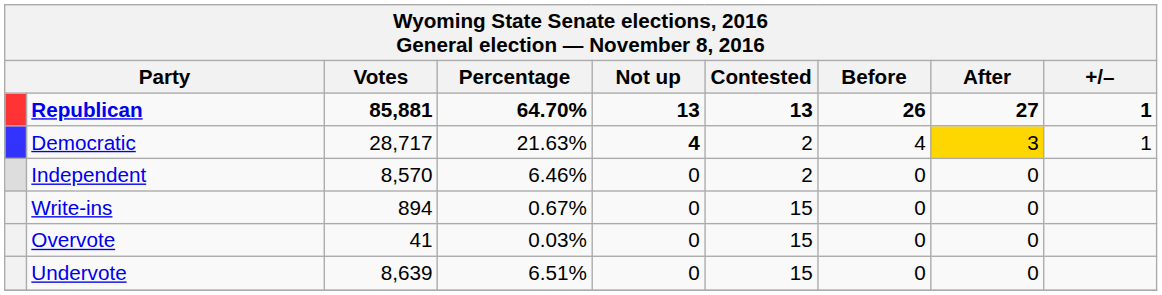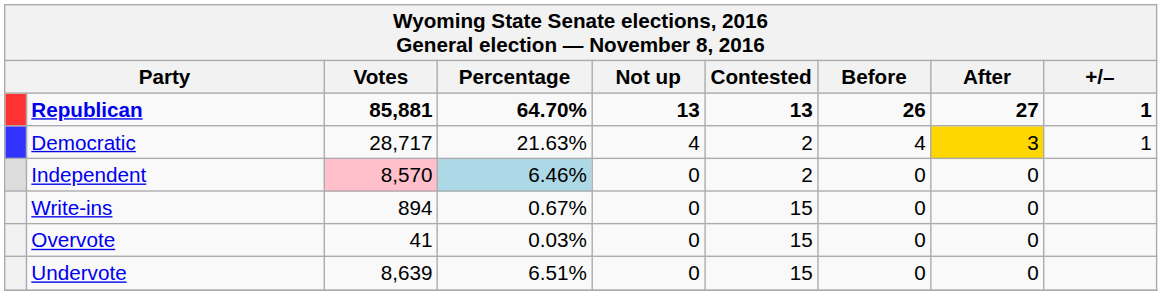(694, 143) bold -> (694, 143) normal
(407, 175) no background -> (407, 175) pink background
(558, 175) no background -> (558, 175) lightblue background
